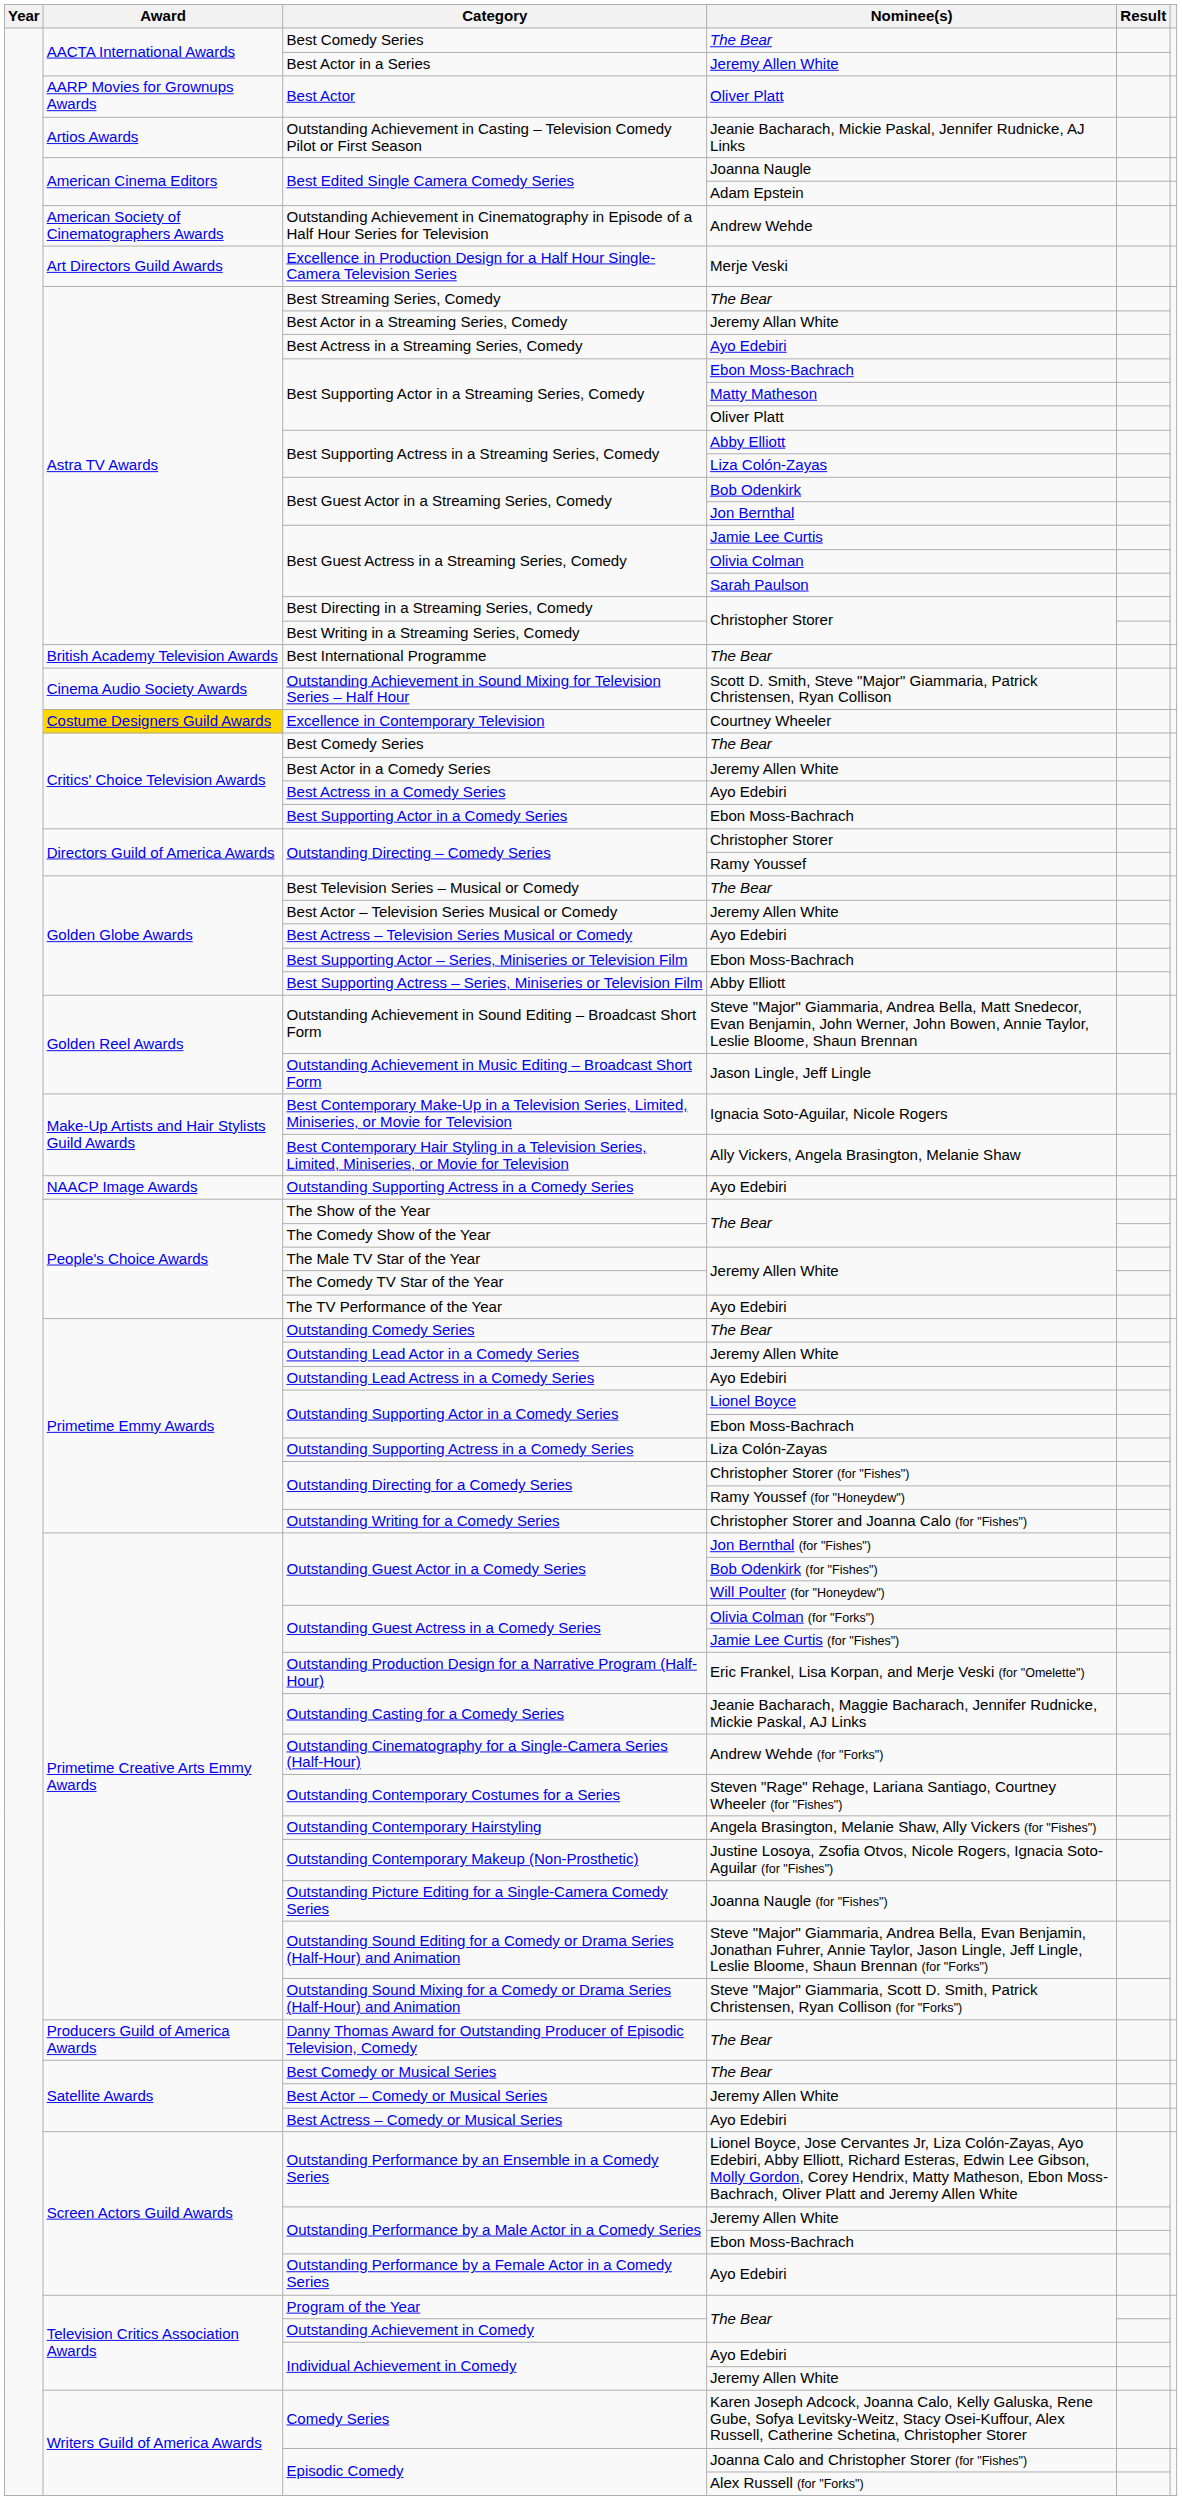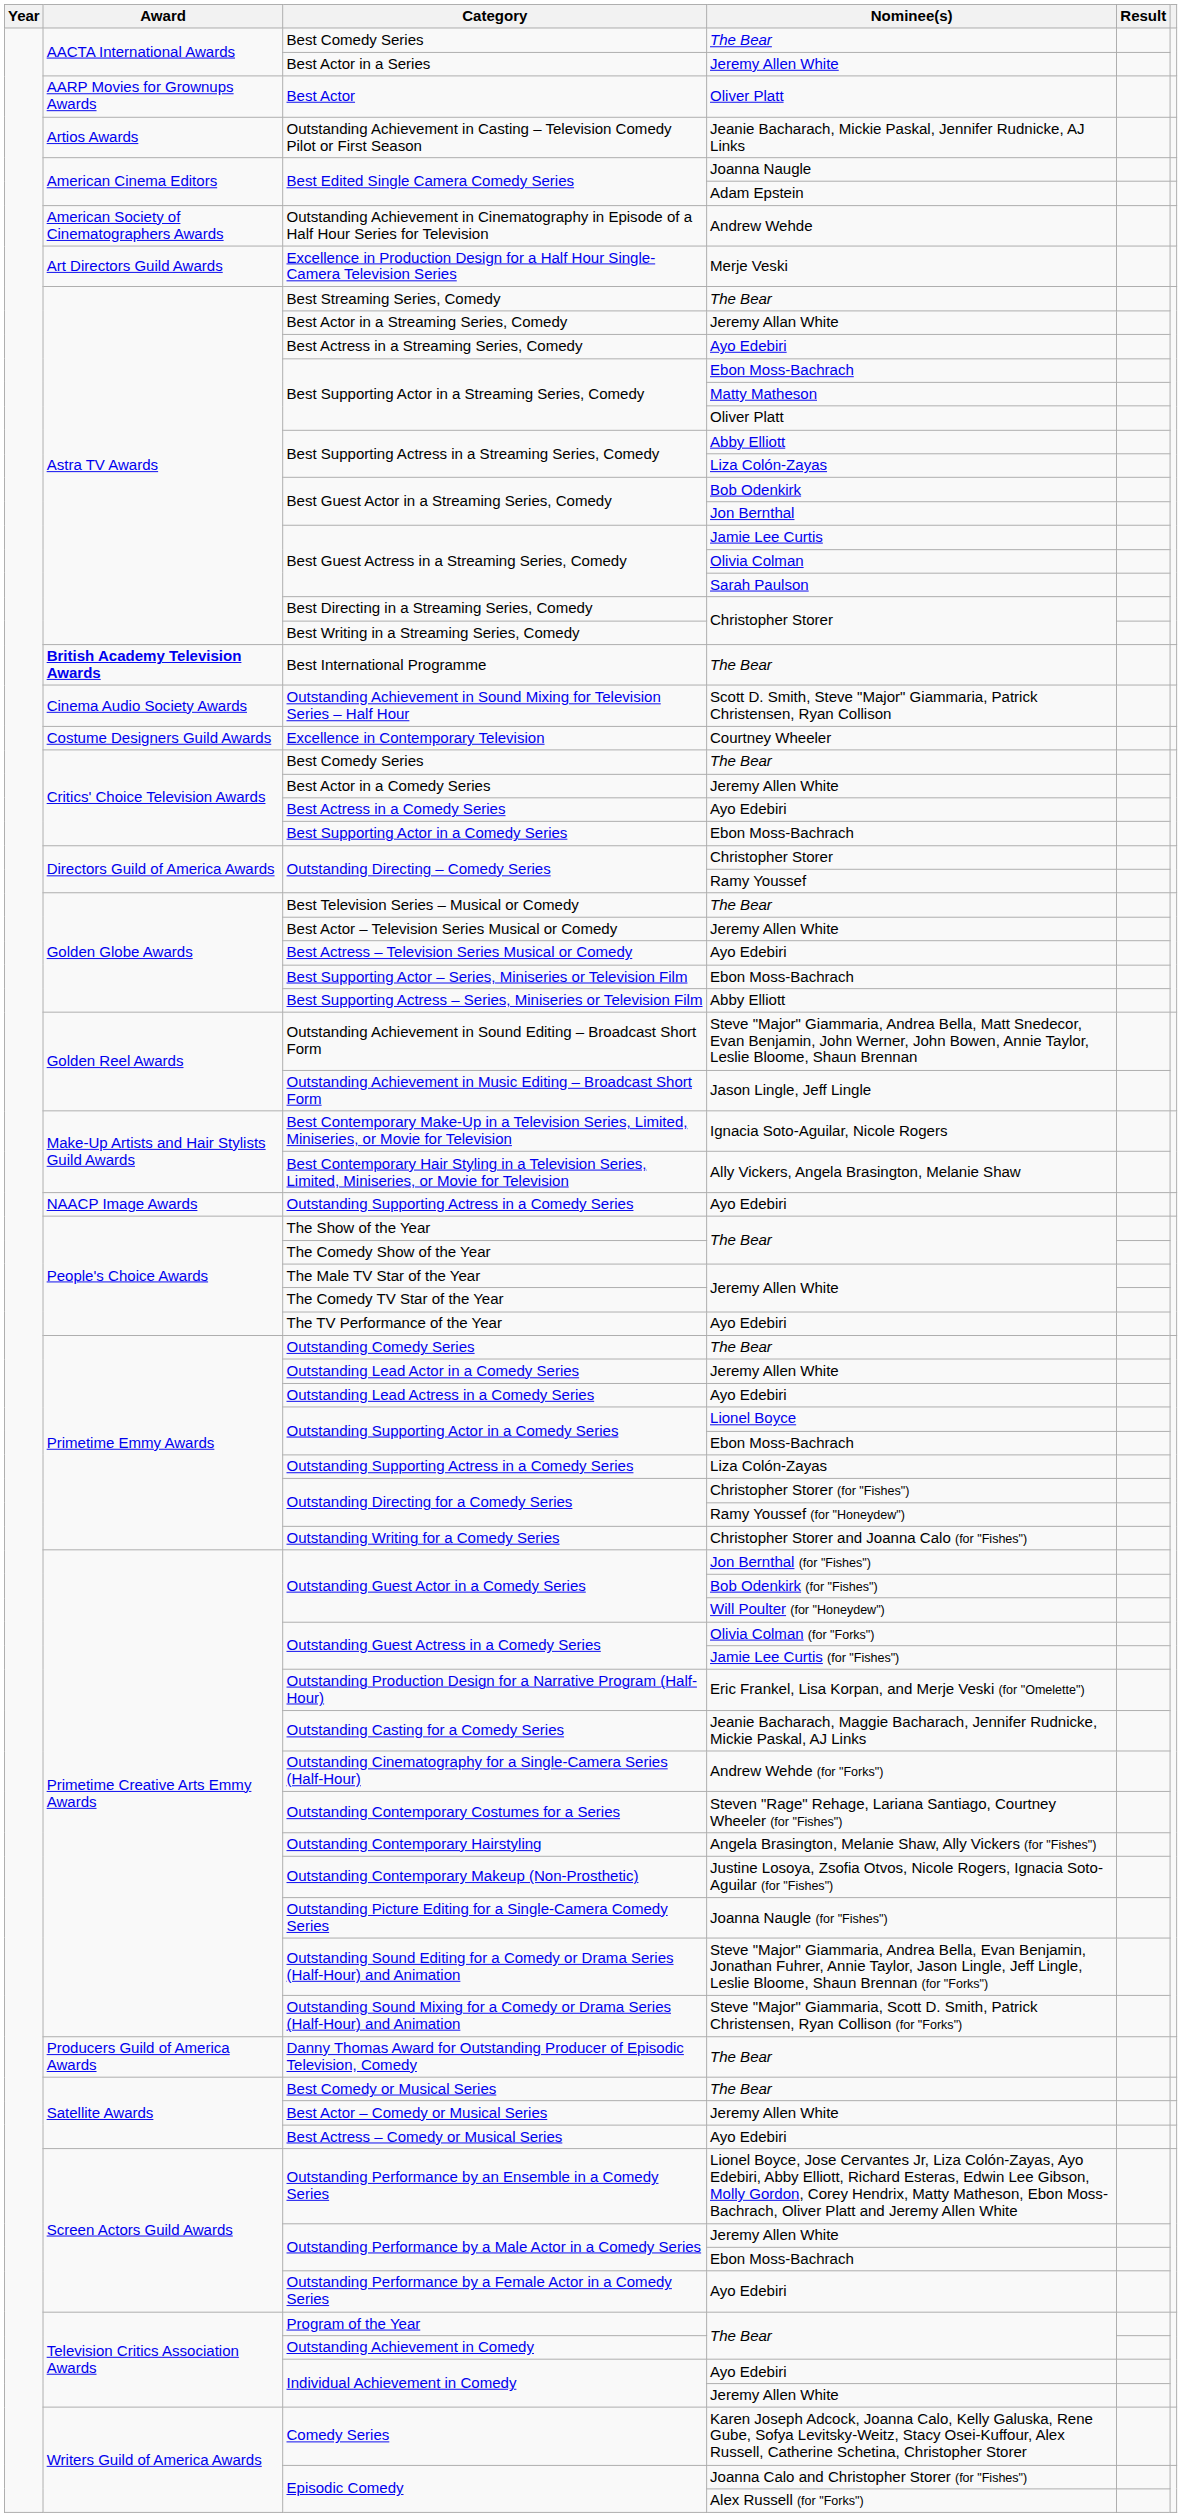(162, 656) normal -> (144, 665) bold
(159, 721) gold background -> (159, 738) no background
